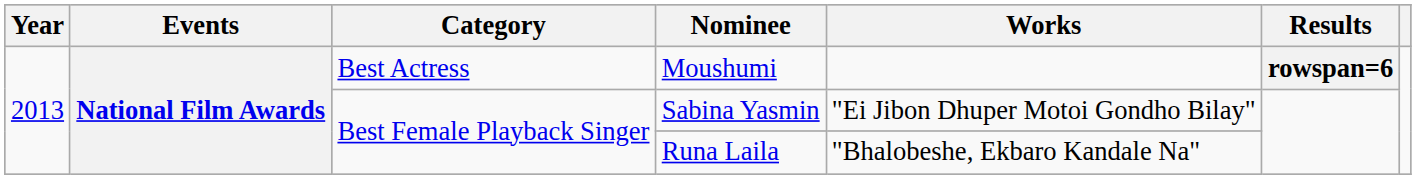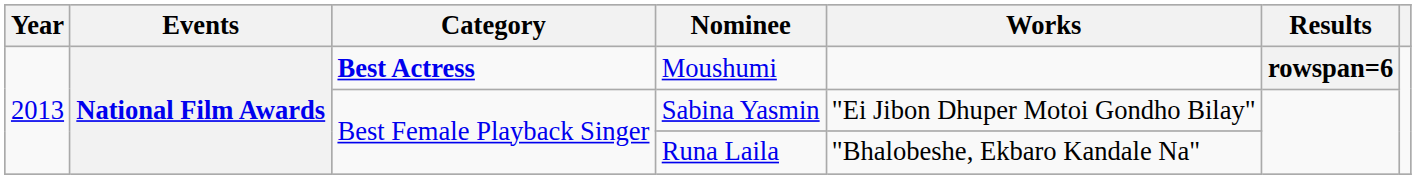(403, 67) normal -> (406, 67) bold
